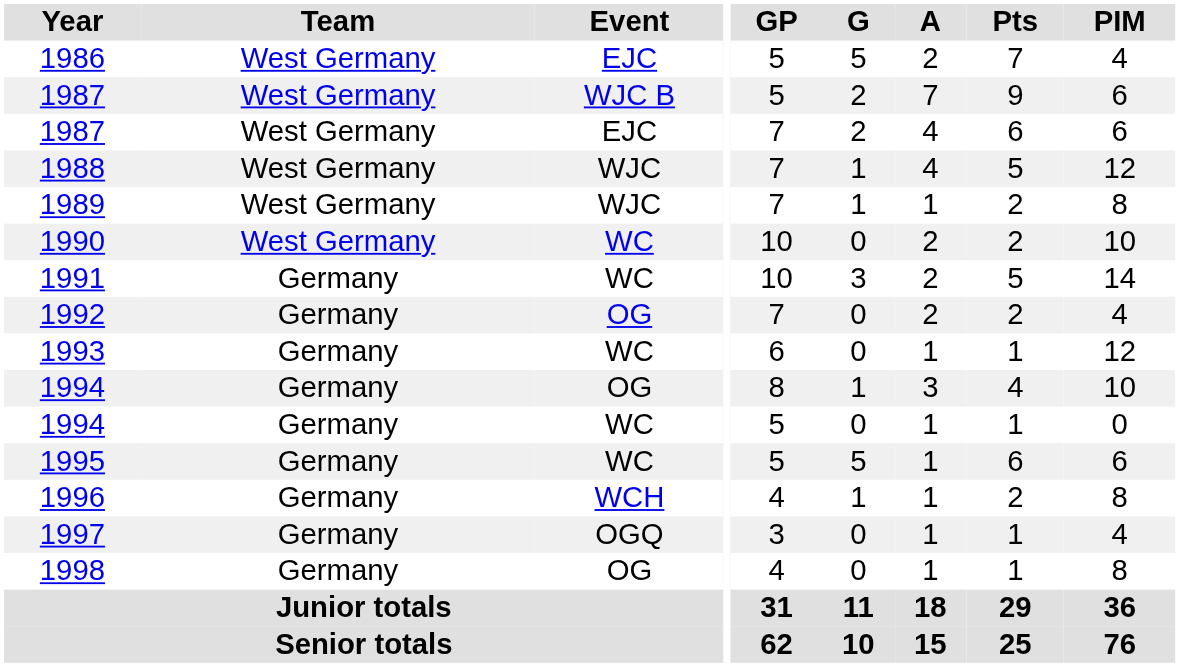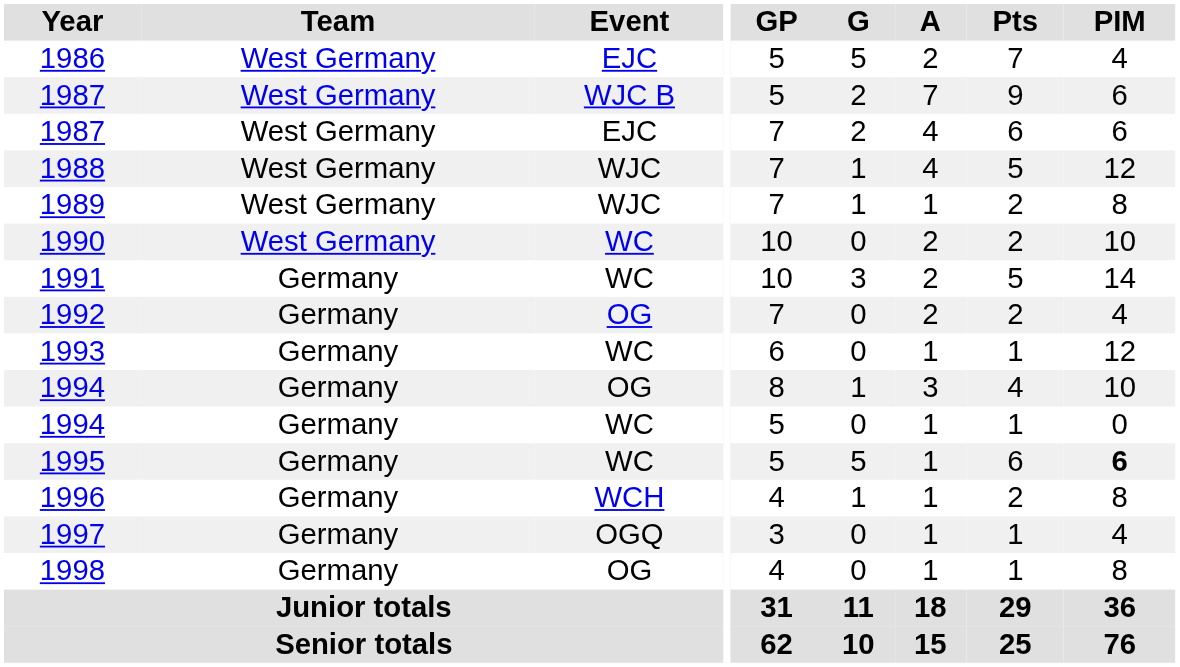(1120, 461) normal -> (1120, 461) bold
